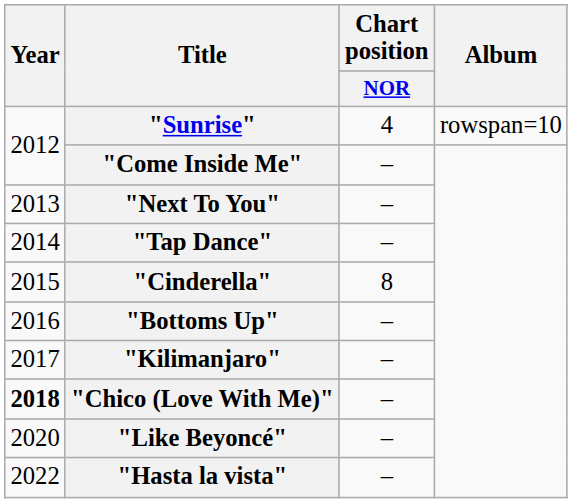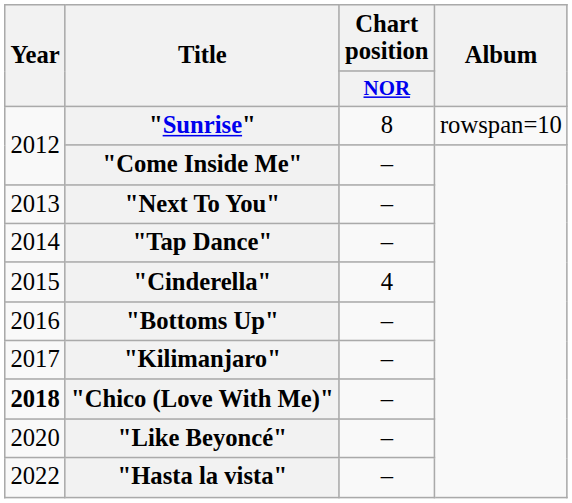(387, 125) 4 -> (387, 125) 8
(387, 281) 8 -> (387, 281) 4
